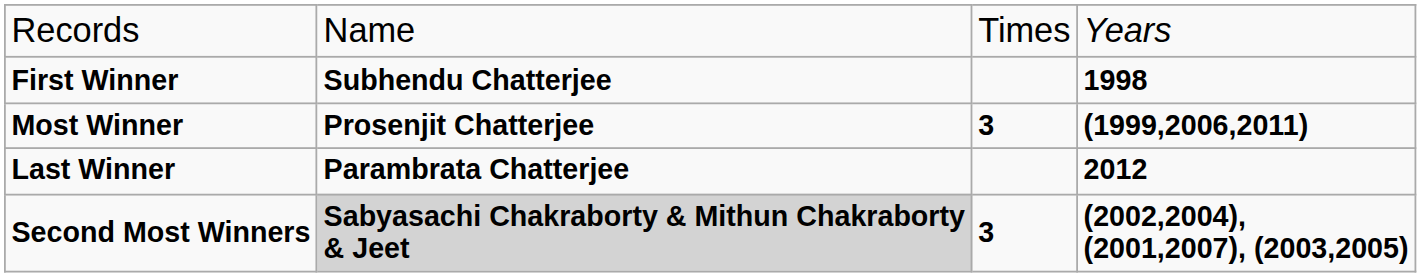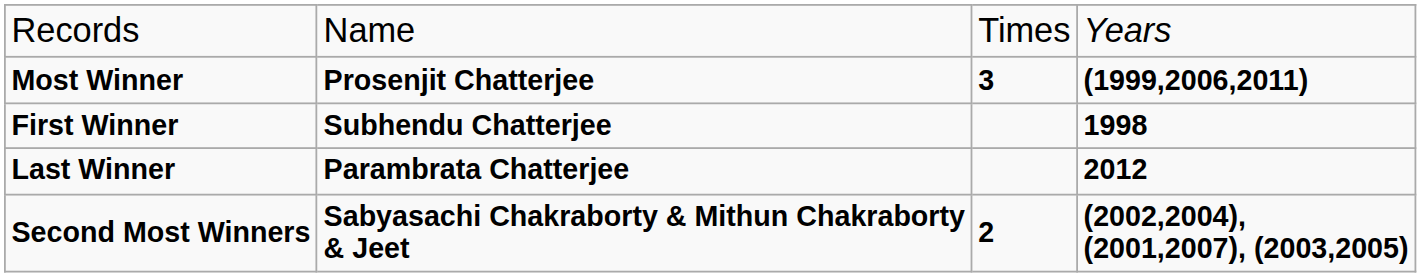rows swapped: (97, 125) <-> (95, 79)
(644, 232) lightgrey background -> (644, 232) no background
(986, 232) 3 -> (986, 232) 2
